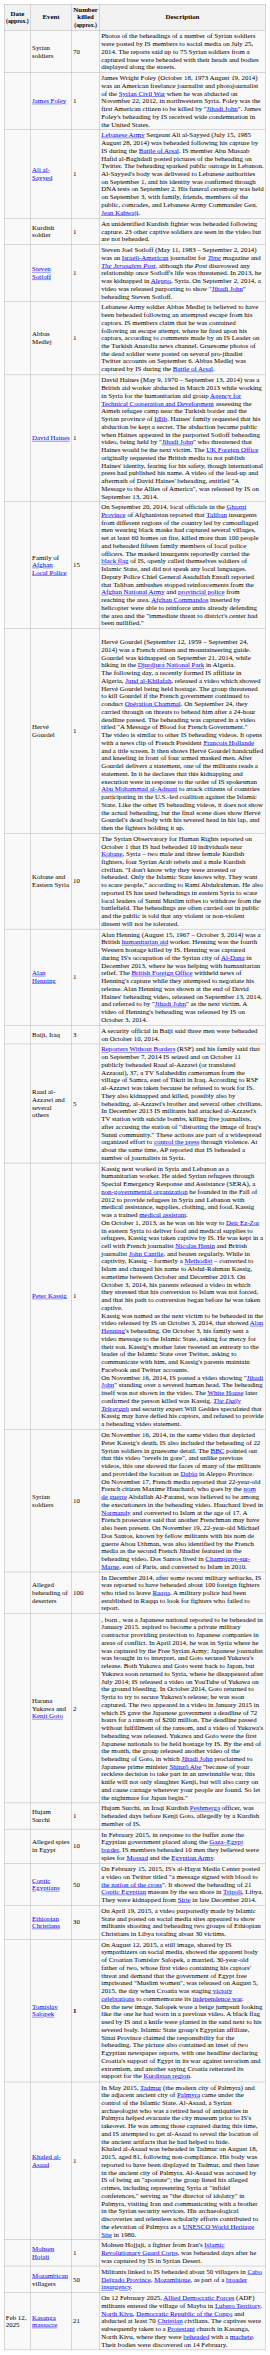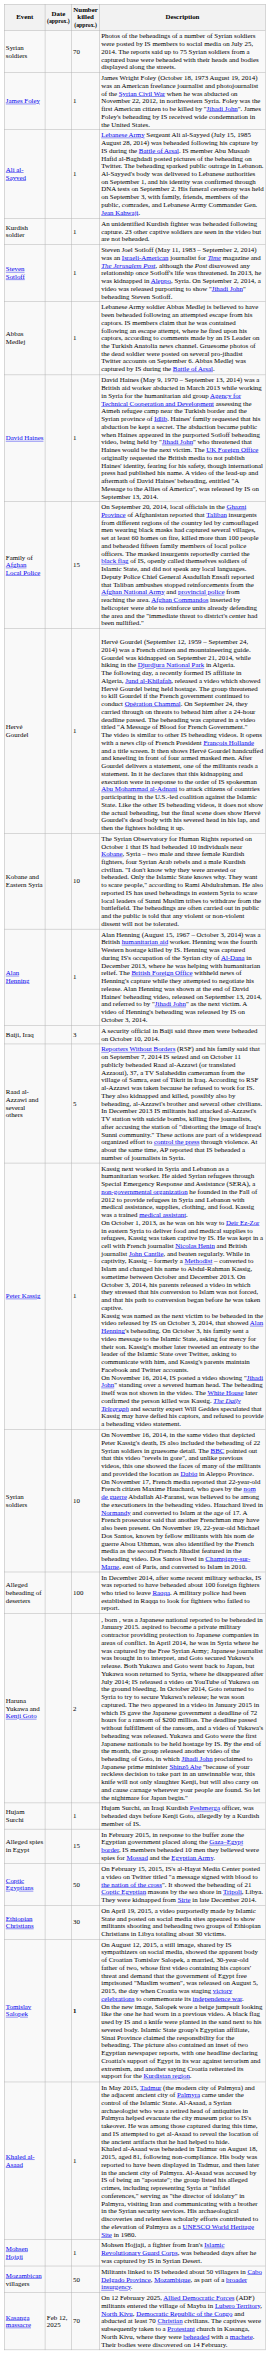columns swapped: (51, 17) <-> (17, 17)
(77, 1846) 10 -> (77, 1846) 15
(77, 2321) 21 -> (77, 2321) 70
